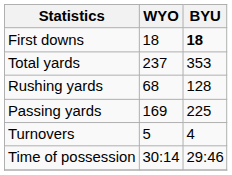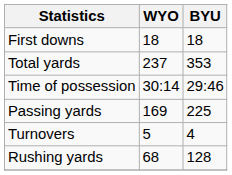(195, 39) bold -> (195, 39) normal
rows swapped: (55, 87) <-> (72, 157)
